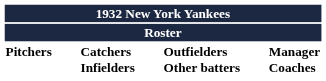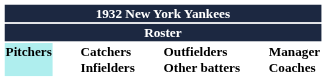(29, 51) no background -> (29, 51) paleturquoise background
